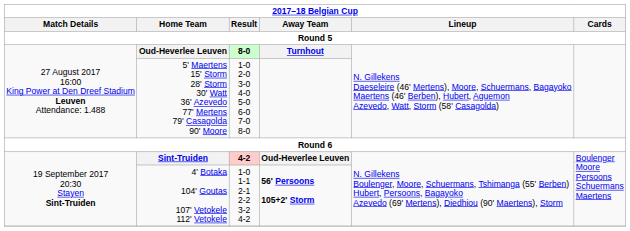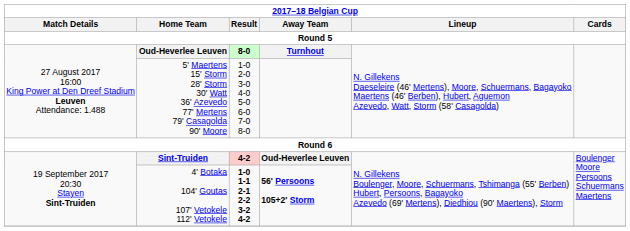(244, 195) normal -> (244, 195) bold
